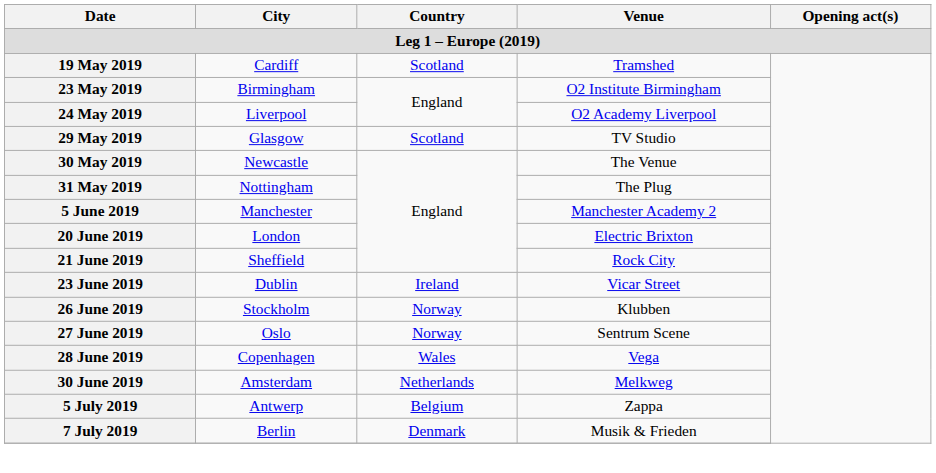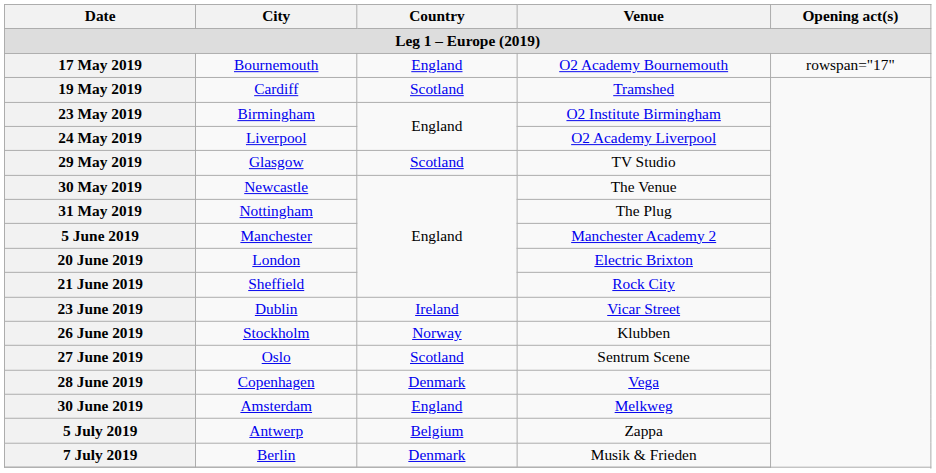+ row: (100, 65)
(437, 333) Norway -> (437, 357) Scotland
(437, 357) Wales -> (437, 382) Denmark
(437, 382) Netherlands -> (437, 406) England
